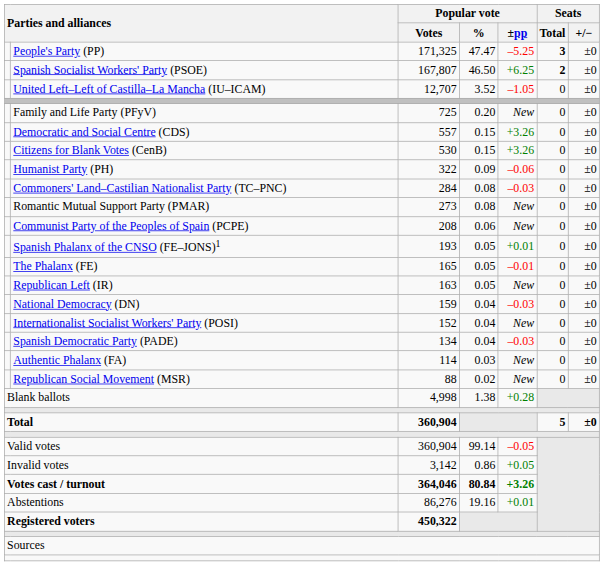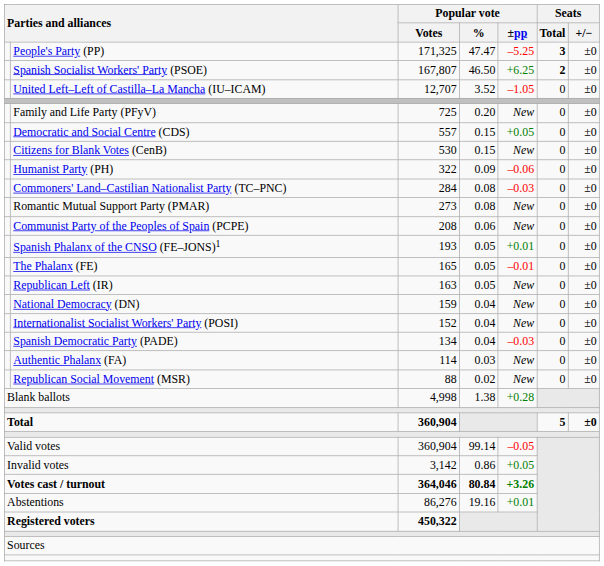(520, 132) +3.26 -> (520, 132) +0.05
(520, 150) +3.26 -> (524, 150) New
(521, 304) –0.03 -> (524, 304) New
